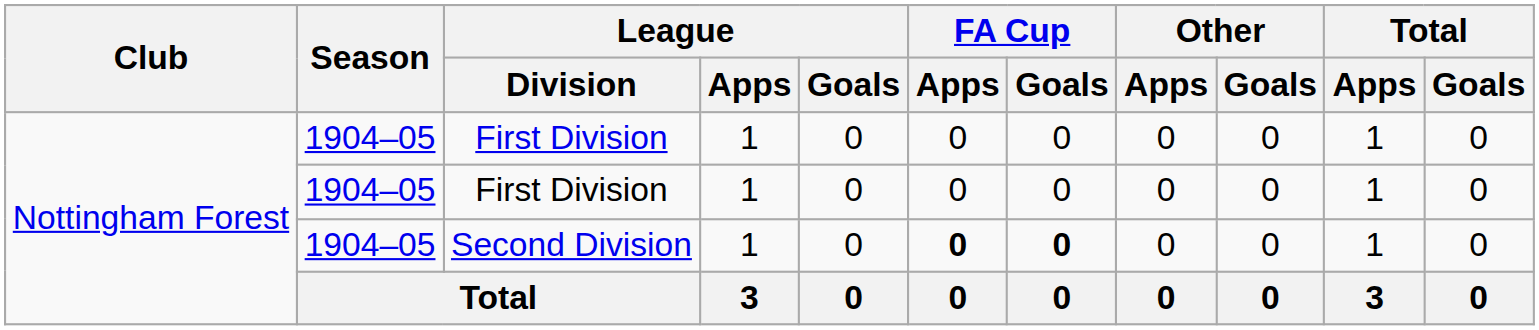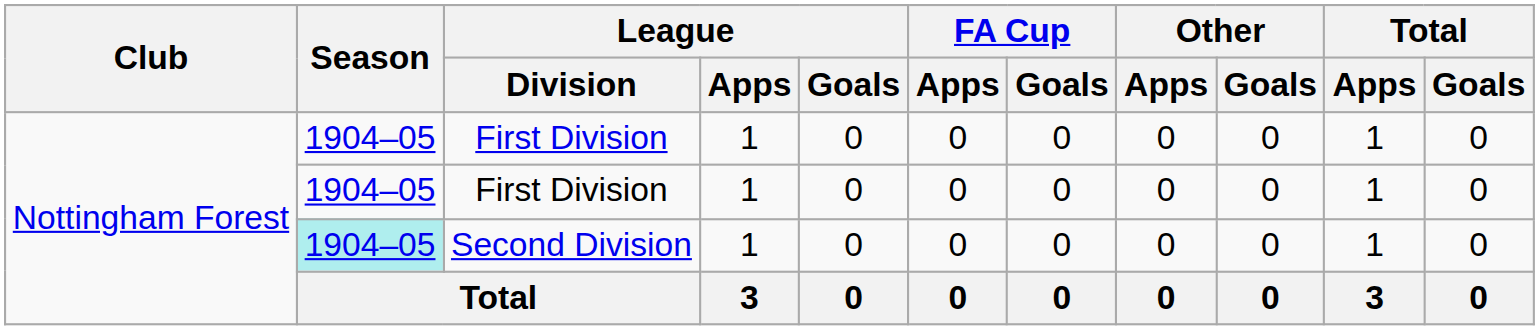(370, 244) no background -> (370, 244) paleturquoise background
(958, 244) bold -> (958, 244) normal
(1062, 244) bold -> (1062, 244) normal
